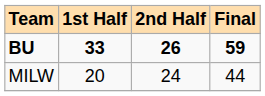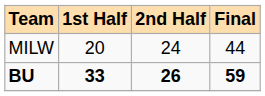rows swapped: (31, 76) <-> (21, 48)
